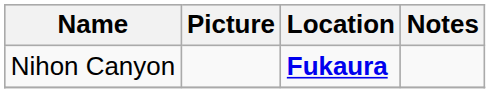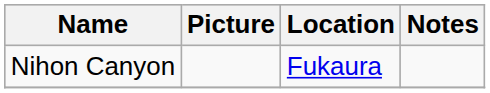(337, 66) bold -> (334, 66) normal
